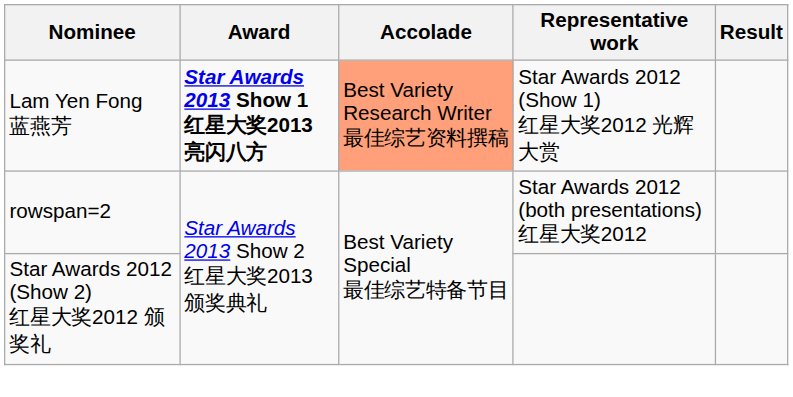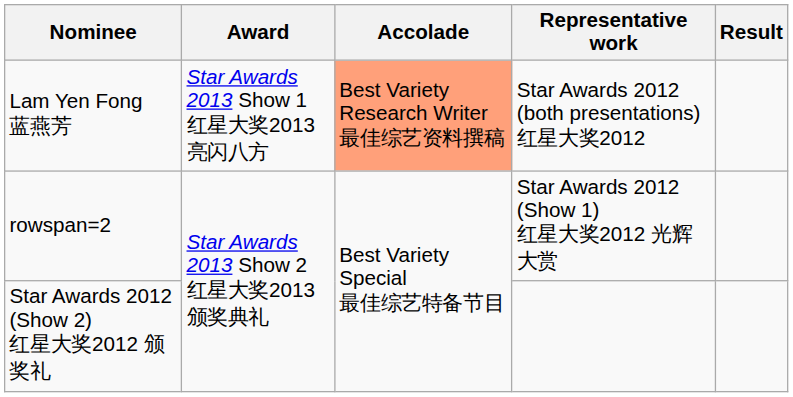(249, 114) bold -> (251, 114) normal
(606, 114) Star Awards 2012 (Show 1) 红星大奖2012 光辉大赏 -> (609, 114) Star Awards 2012 (both presentations) 红星大奖2012
(610, 210) Star Awards 2012 (both presentations) 红星大奖2012 -> (605, 224) Star Awards 2012 (Show 1) 红星大奖2012 光辉大赏
